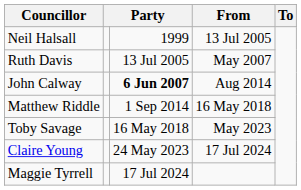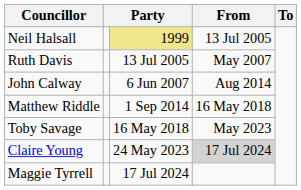(175, 38) no background -> (175, 38) khaki background
(156, 83) bold -> (158, 83) normal
(238, 151) no background -> (238, 151) lightgrey background
